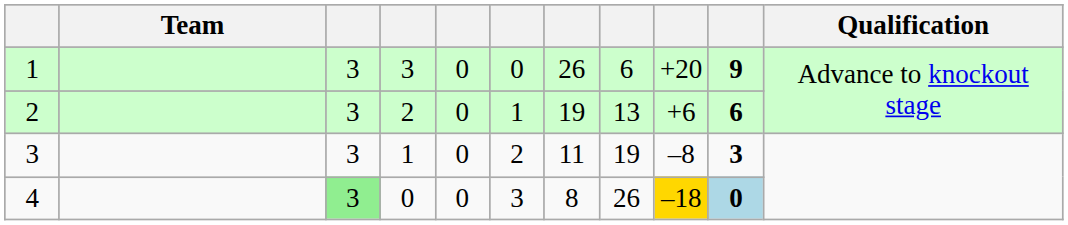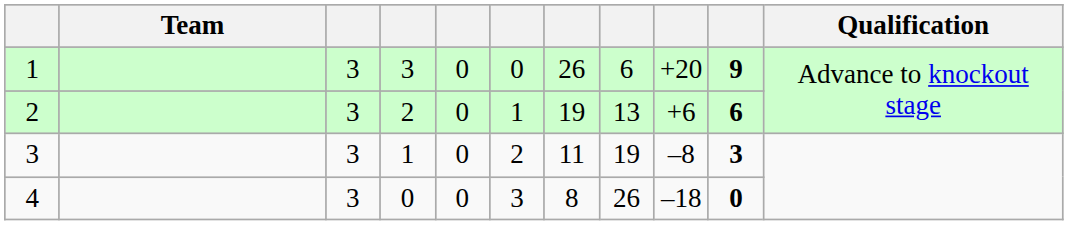(353, 197) lightgreen background -> (353, 197) no background
(681, 197) gold background -> (681, 197) no background
(736, 197) lightblue background -> (736, 197) no background
